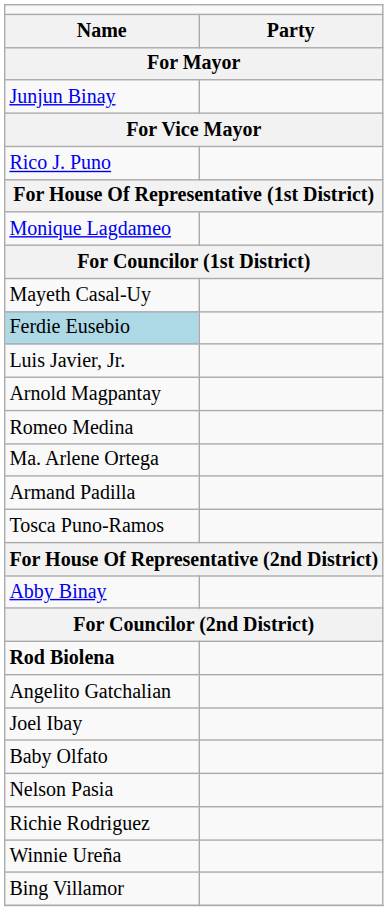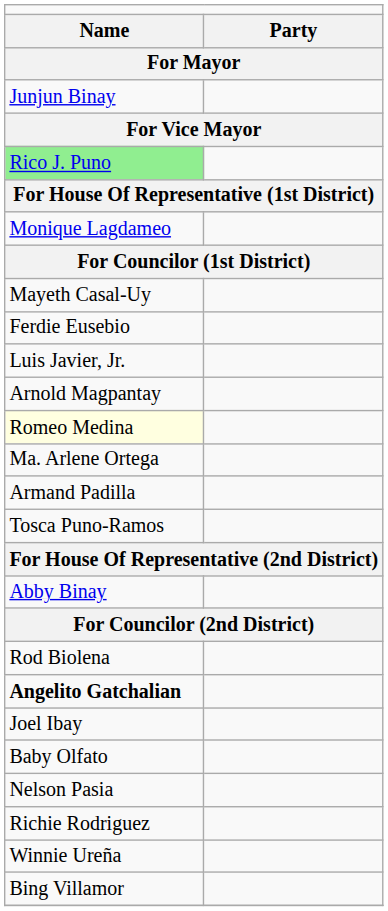(60, 162) no background -> (60, 162) lightgreen background
(70, 327) lightblue background -> (70, 327) no background
(71, 426) no background -> (71, 426) lightyellow background
(62, 658) bold -> (60, 658) normal
(90, 691) normal -> (95, 691) bold
